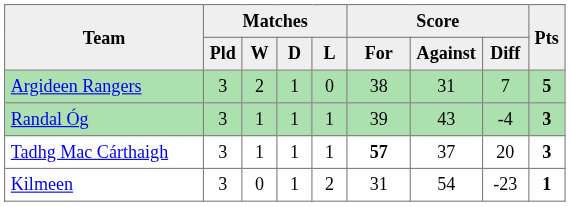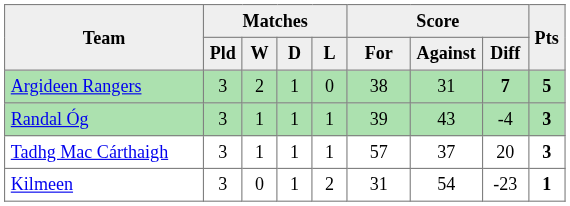(505, 86) normal -> (505, 86) bold
(379, 151) bold -> (379, 151) normal
